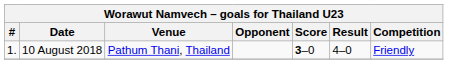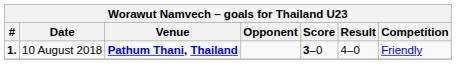(12, 50) normal -> (12, 50) bold
(169, 50) normal -> (173, 50) bold
